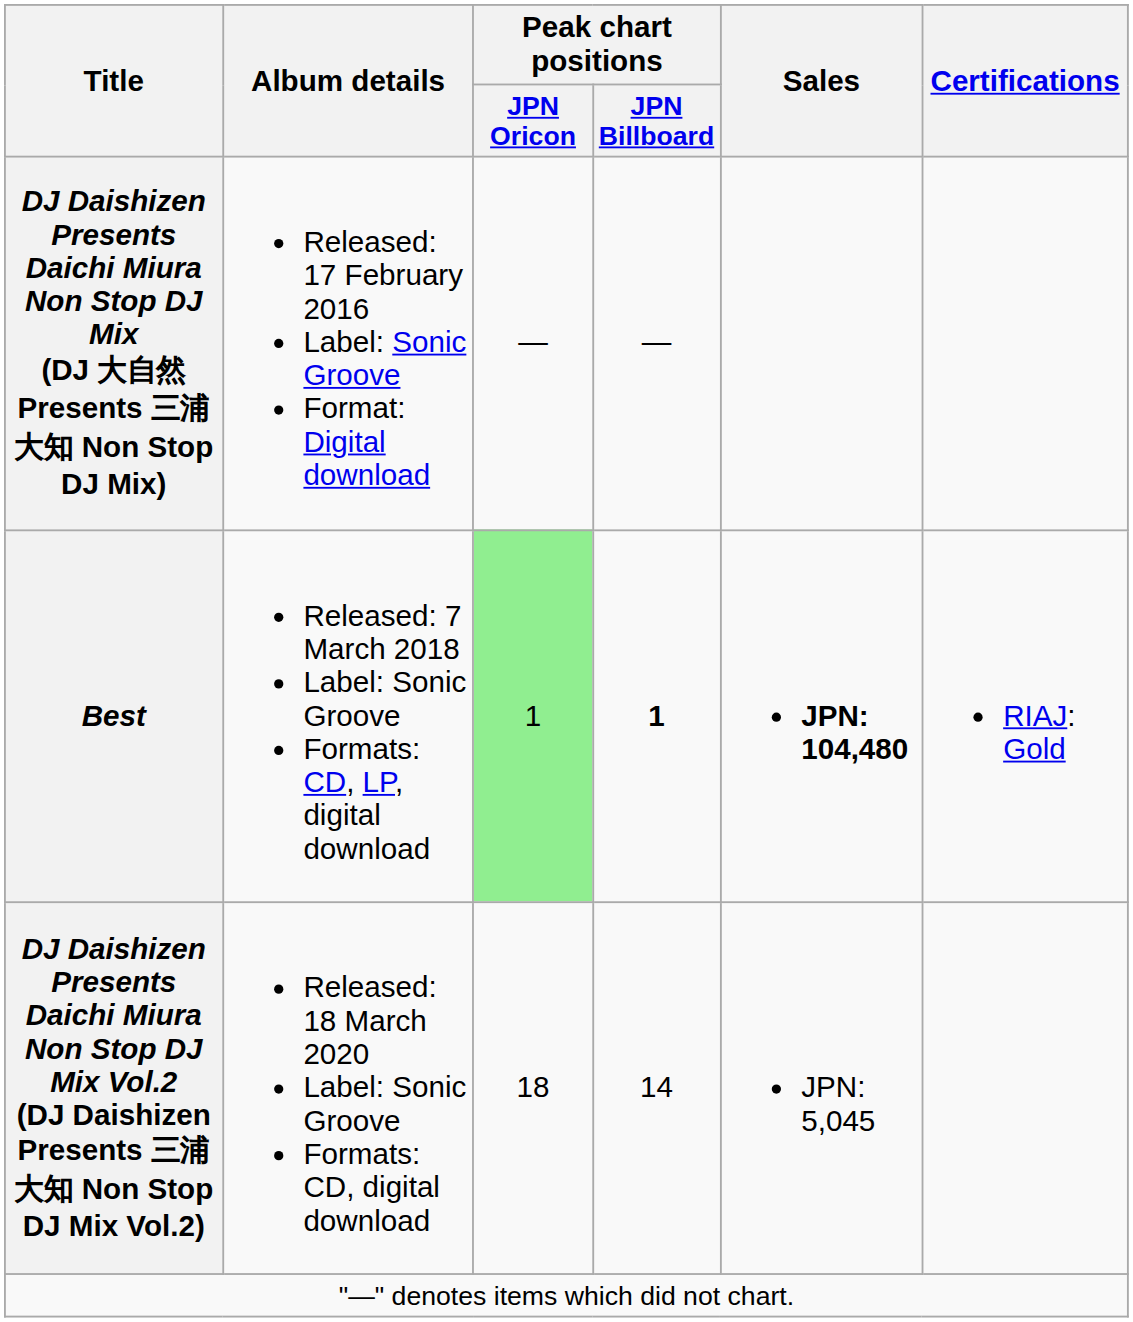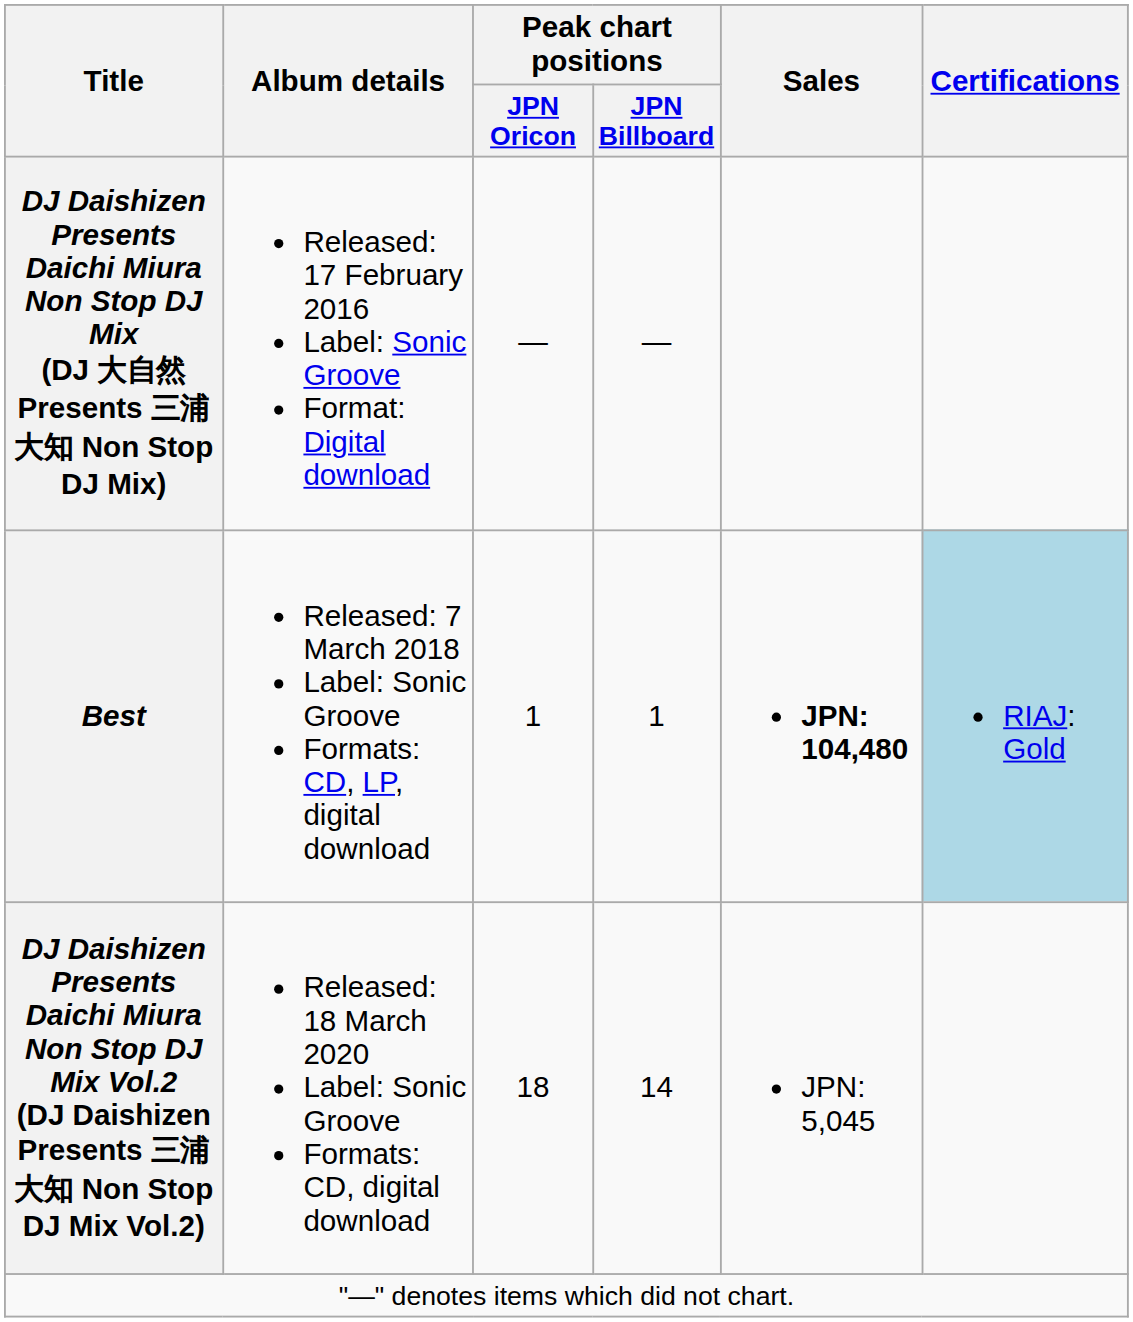(533, 715) lightgreen background -> (533, 715) no background
(657, 715) bold -> (657, 715) normal
(1025, 732) no background -> (1025, 732) lightblue background
